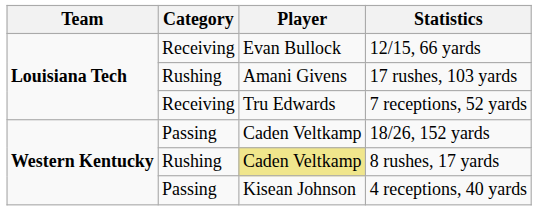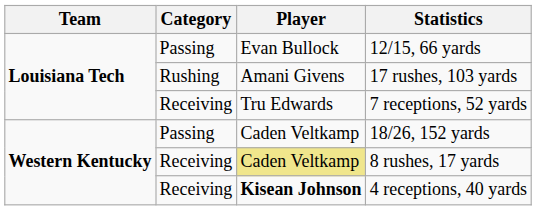(198, 48) Receiving -> (187, 48) Passing
(192, 161) Rushing -> (196, 161) Receiving
(189, 190) Passing -> (196, 190) Receiving
(299, 190) normal -> (301, 190) bold
